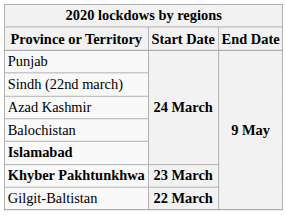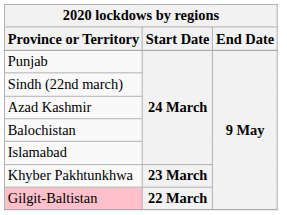(40, 152) bold -> (37, 152) normal
(76, 175) bold -> (70, 175) normal
(53, 198) no background -> (53, 198) pink background
